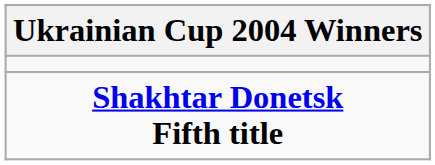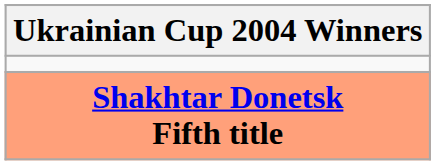(218, 115) no background -> (218, 115) lightsalmon background
